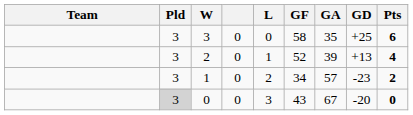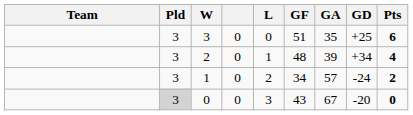(300, 36) 58 -> (300, 36) 51
(300, 57) 52 -> (300, 57) 48
(362, 57) +13 -> (362, 57) +34
(362, 78) -23 -> (362, 78) -24
